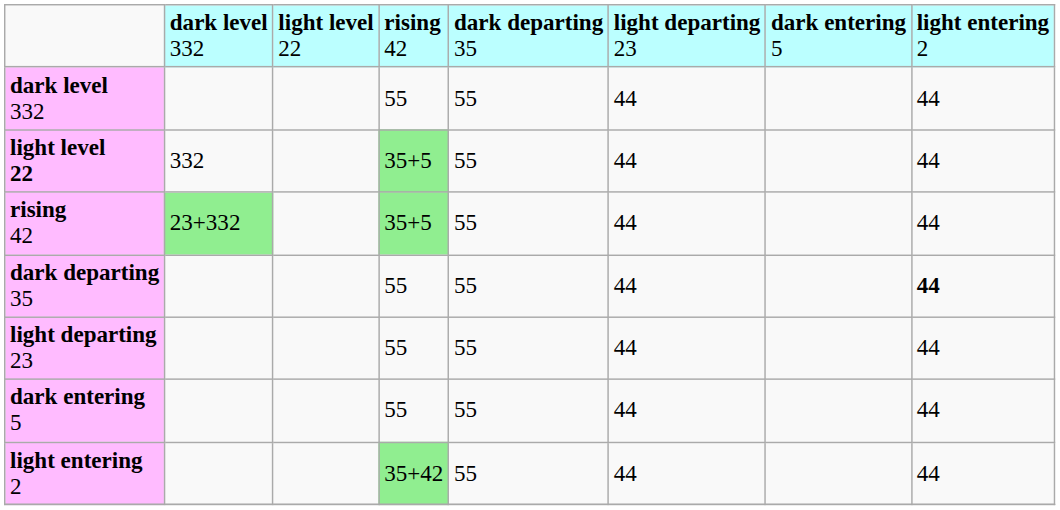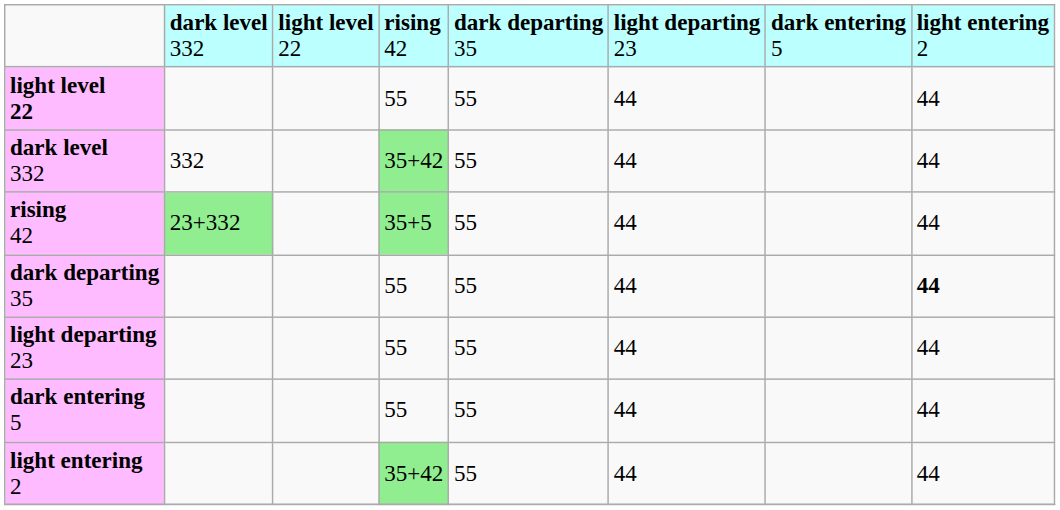(59, 98) dark level 332 -> (58, 98) light level 22
(58, 160) light level 22 -> (59, 160) dark level 332
(408, 160) 35+5 -> (414, 160) 35+42
